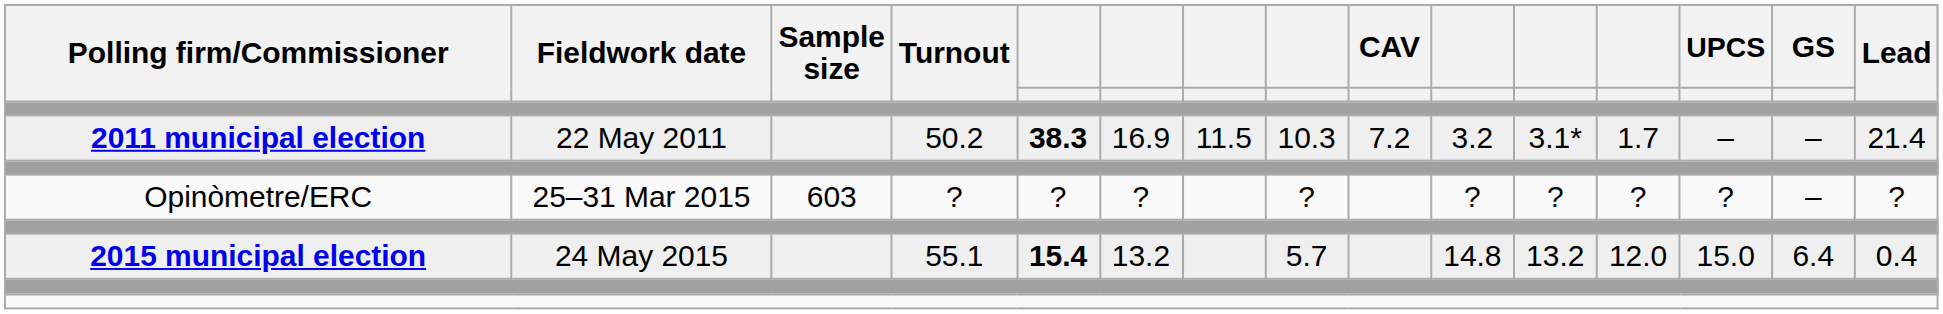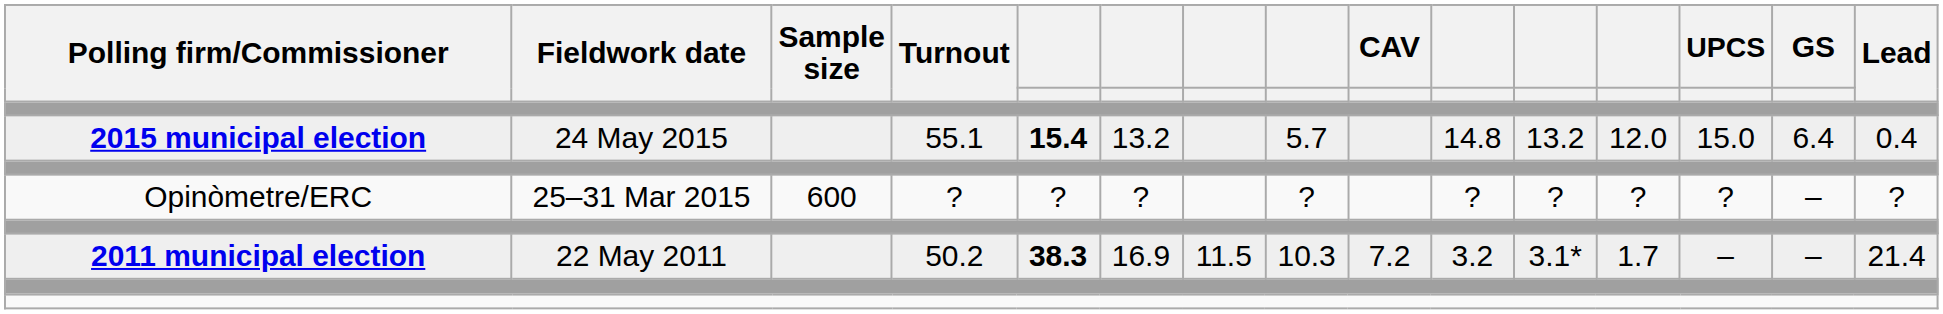rows swapped: (258, 256) <-> (258, 137)
(832, 197) 603 -> (832, 197) 600
